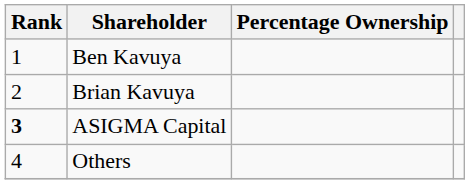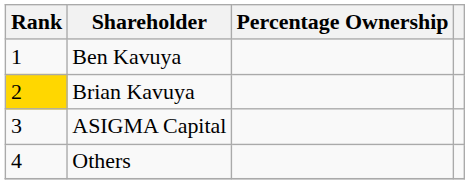(16, 91) no background -> (16, 91) gold background
(16, 126) bold -> (16, 126) normal
